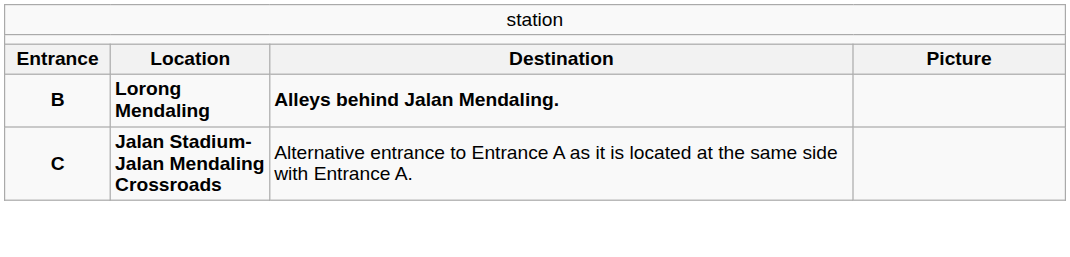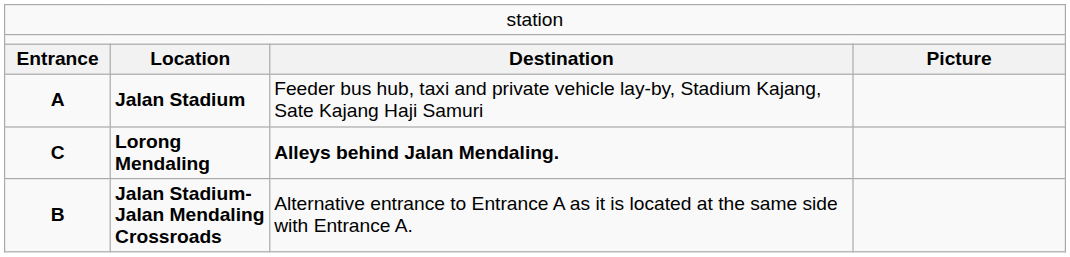+ row: (180, 100)
(58, 100) B -> (58, 152) C
(58, 163) C -> (58, 215) B
